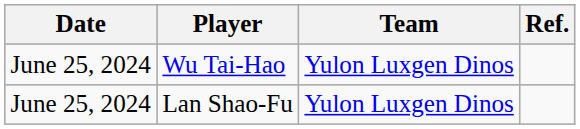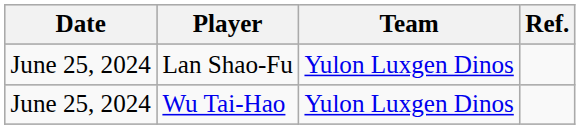rows swapped: (224, 64) <-> (228, 104)
